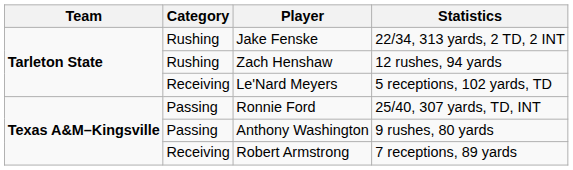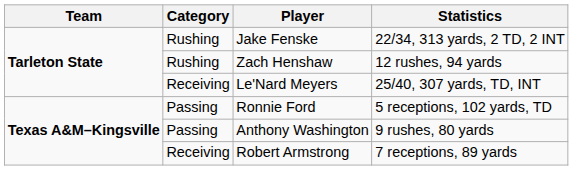(464, 84) 5 receptions, 102 yards, TD -> (458, 84) 25/40, 307 yards, TD, INT
(458, 107) 25/40, 307 yards, TD, INT -> (464, 107) 5 receptions, 102 yards, TD
